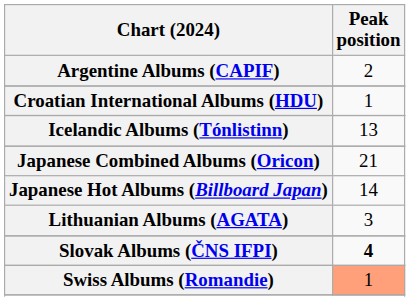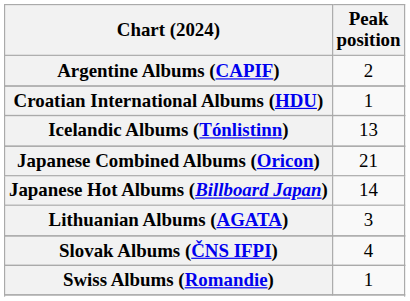(369, 250) bold -> (369, 250) normal
(369, 280) lightsalmon background -> (369, 280) no background
